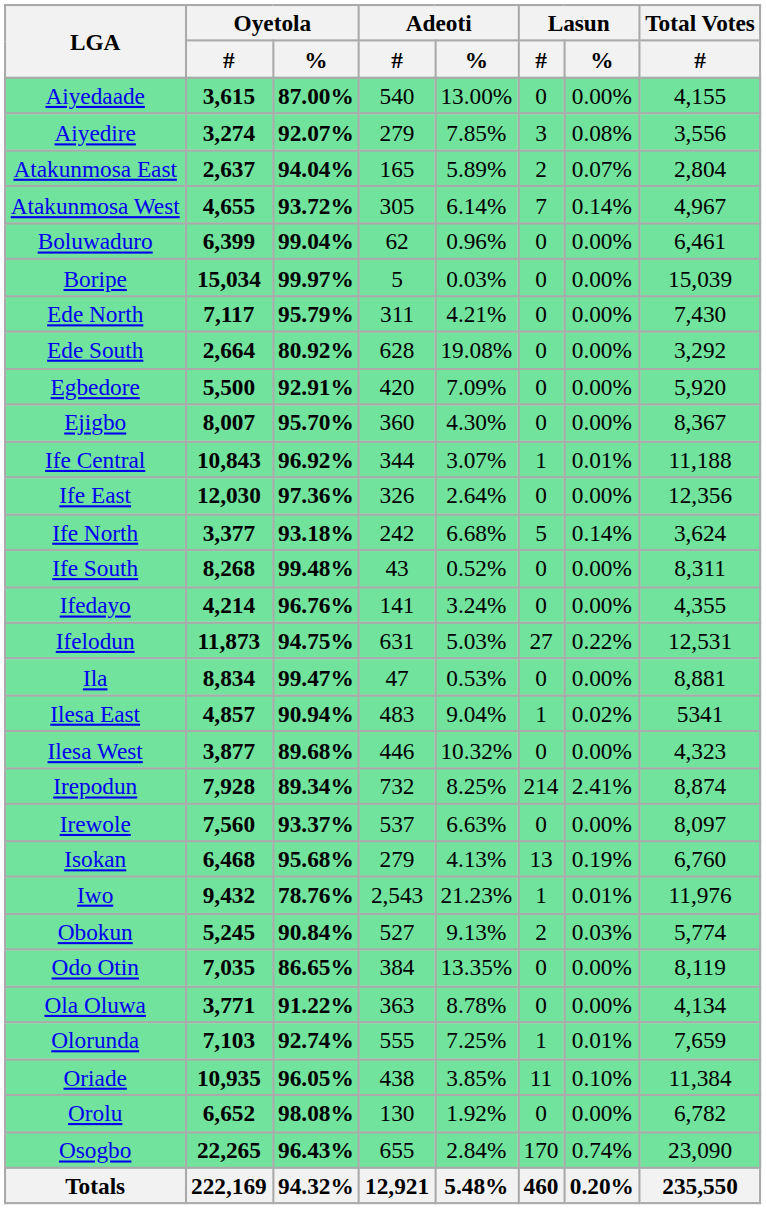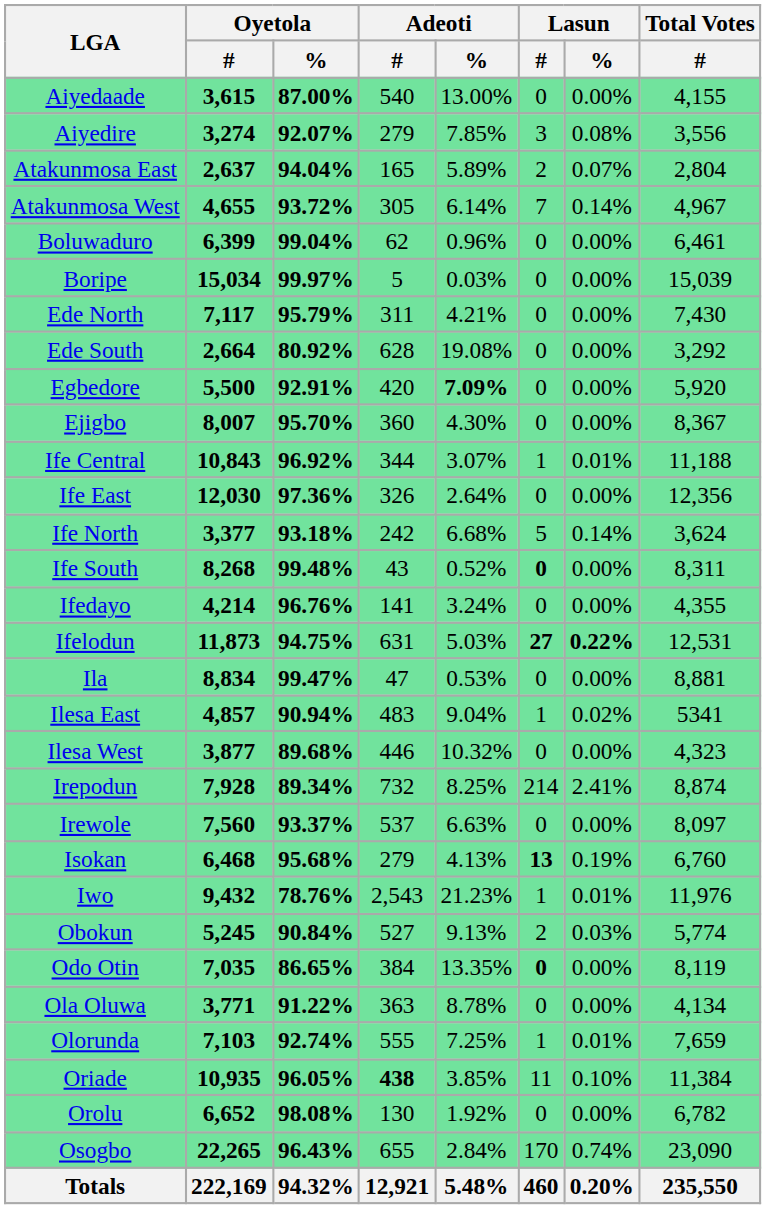(476, 387) normal -> (476, 387) bold
(541, 568) normal -> (541, 568) bold
(541, 641) normal -> (541, 641) bold
(602, 641) normal -> (602, 641) bold
(541, 859) normal -> (541, 859) bold
(541, 968) normal -> (541, 968) bold
(397, 1077) normal -> (397, 1077) bold
